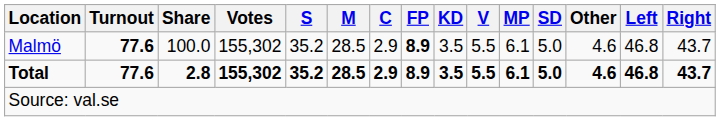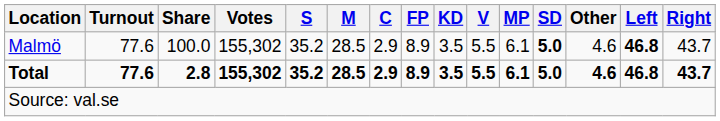(137, 45) bold -> (137, 45) normal
(418, 45) bold -> (418, 45) normal
(550, 45) normal -> (550, 45) bold
(642, 45) normal -> (642, 45) bold
